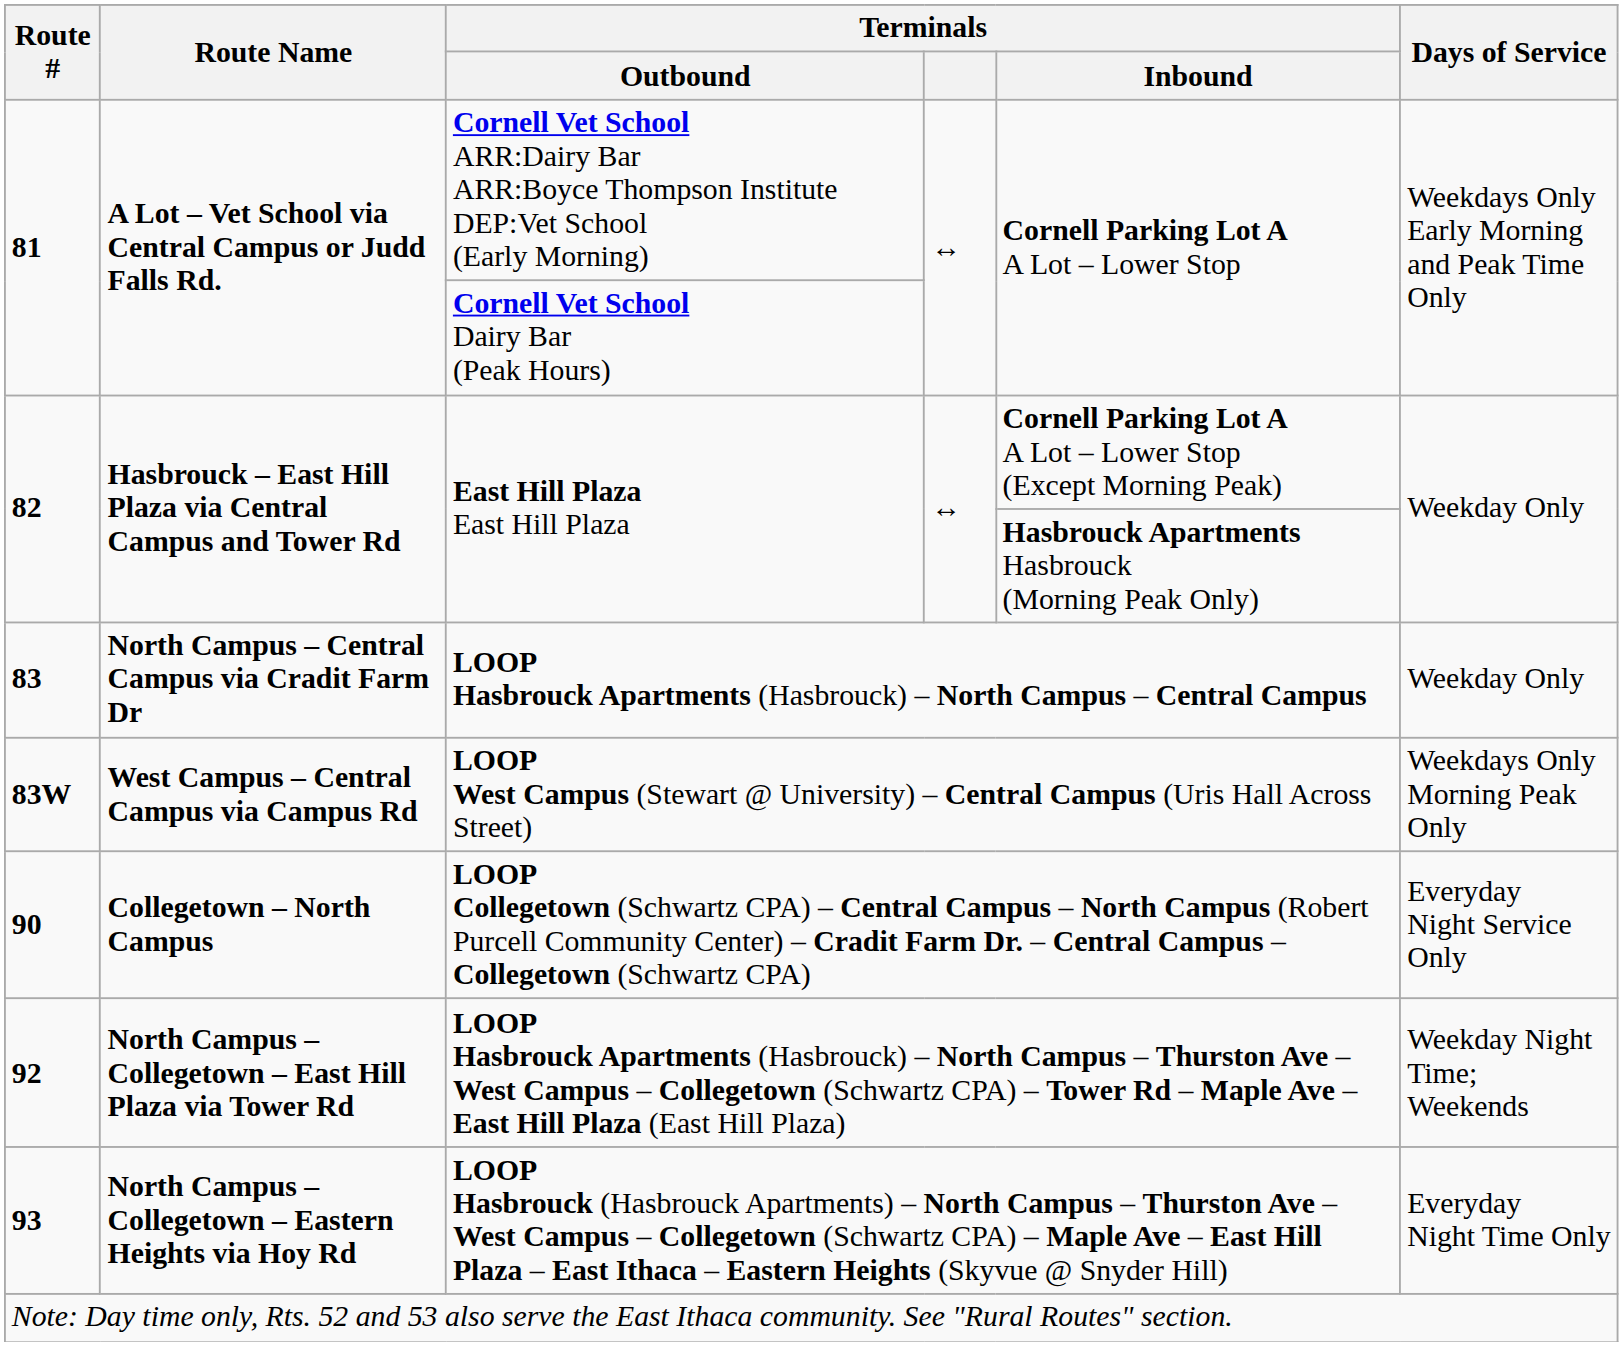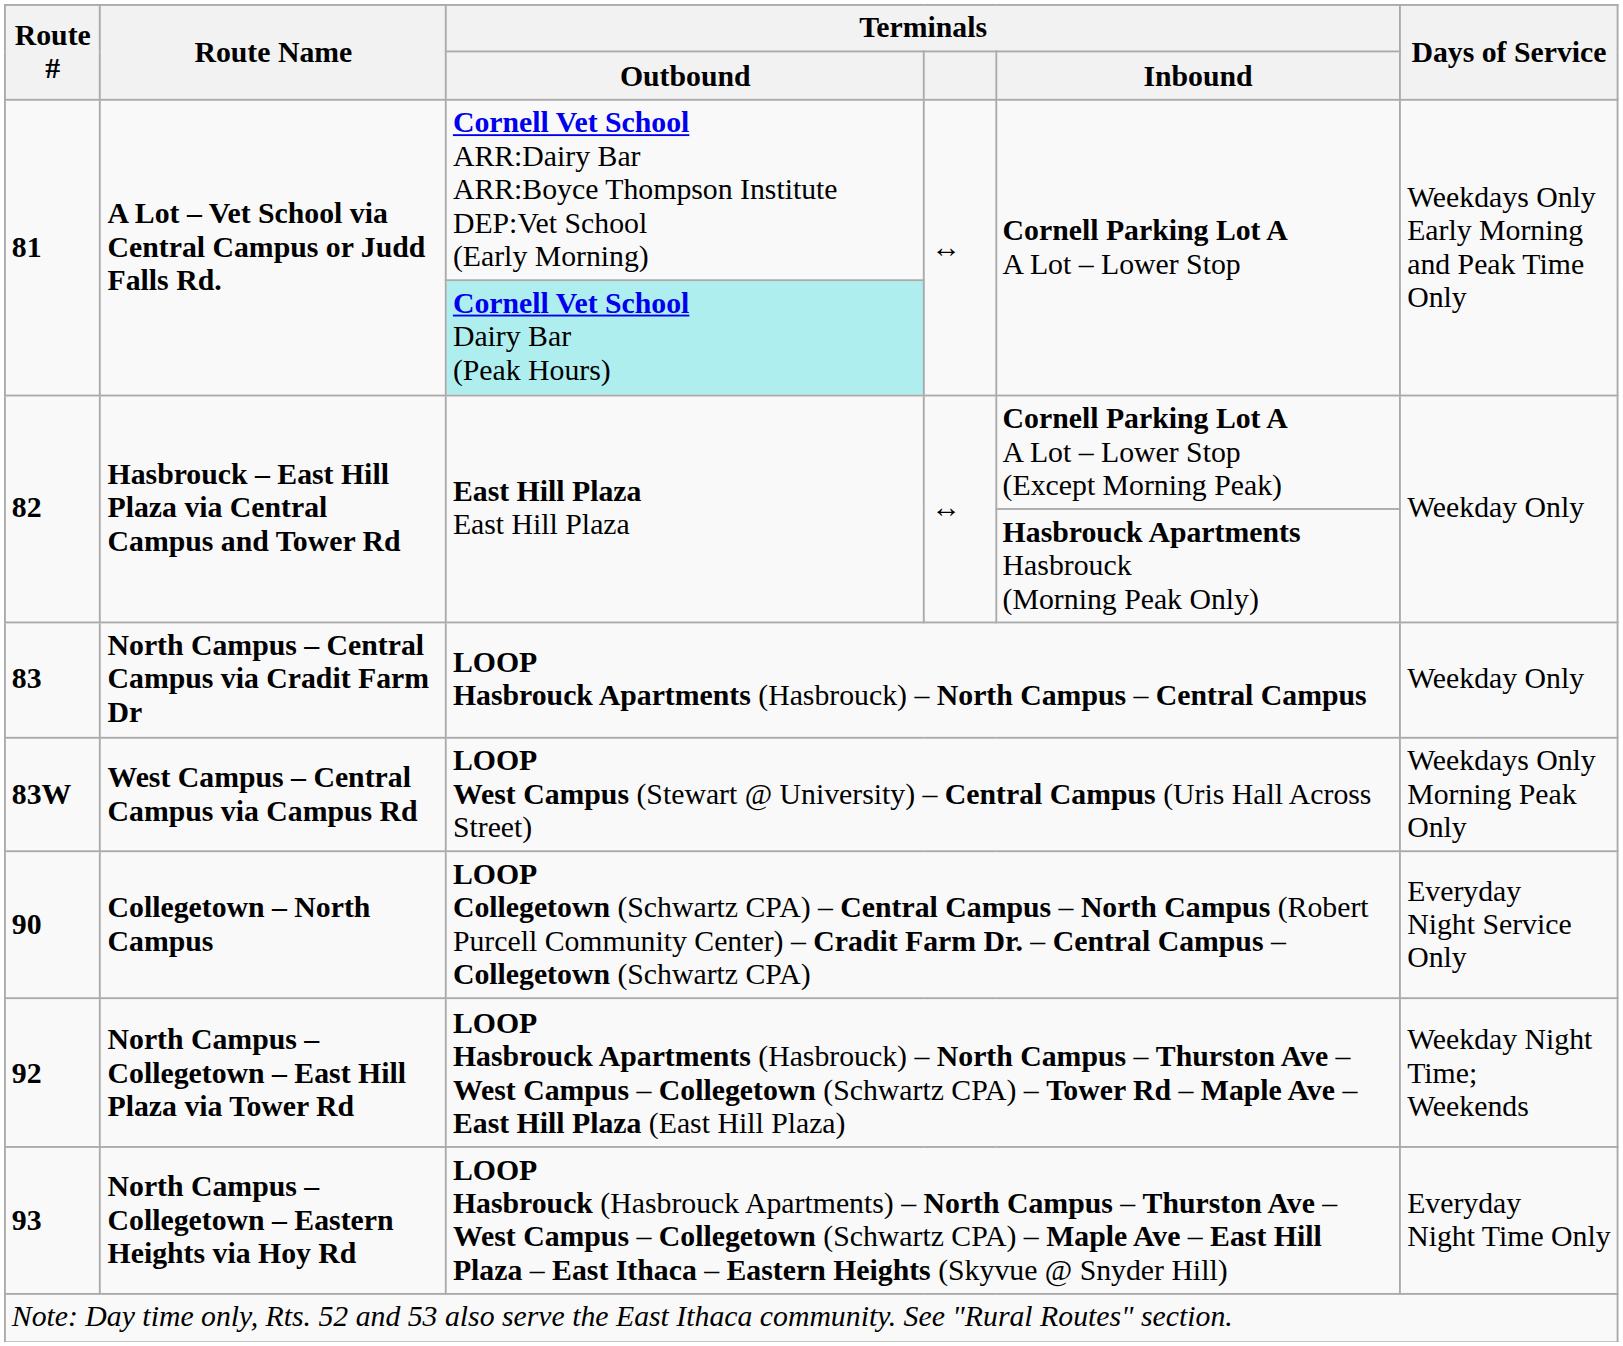(571, 337) no background -> (571, 337) paleturquoise background
